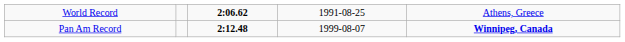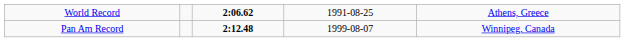(513, 29) bold -> (518, 29) normal
